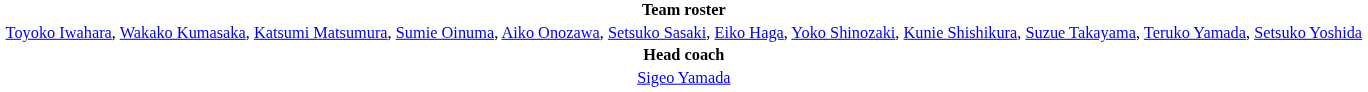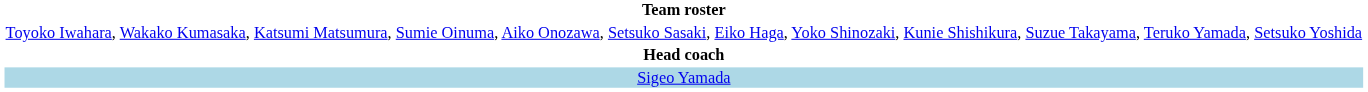(684, 77) no background -> (684, 77) lightblue background
